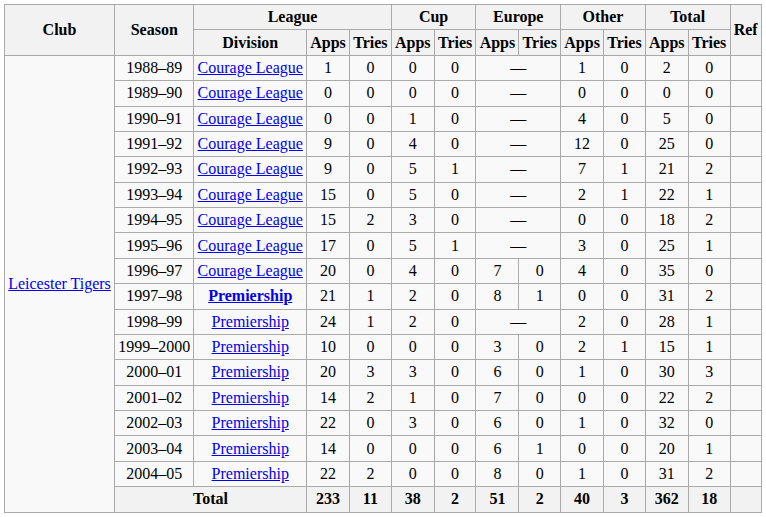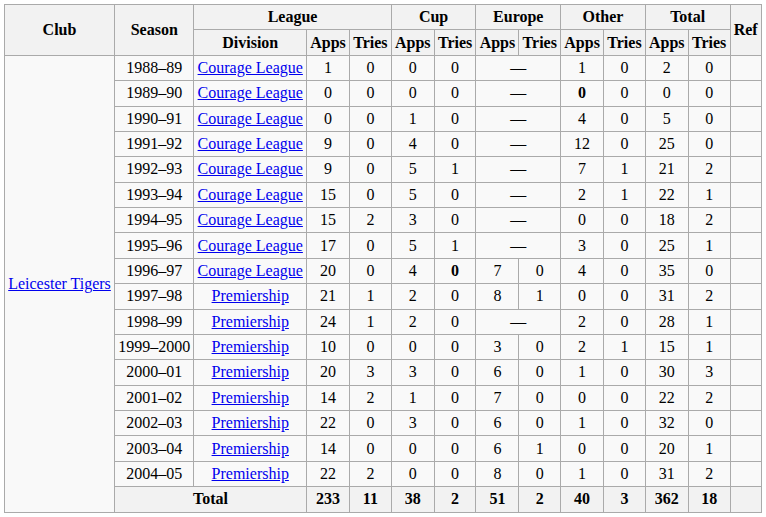(582, 93) normal -> (582, 93) bold
(455, 270) normal -> (455, 270) bold
(250, 296) bold -> (250, 296) normal
